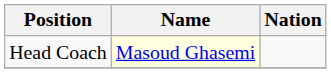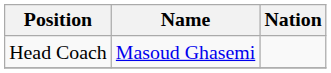(186, 51) lightyellow background -> (186, 51) no background
